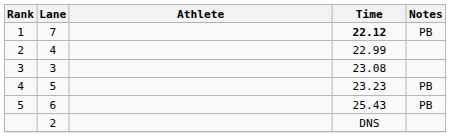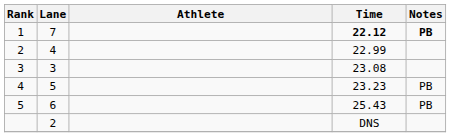(426, 32) normal -> (426, 32) bold
